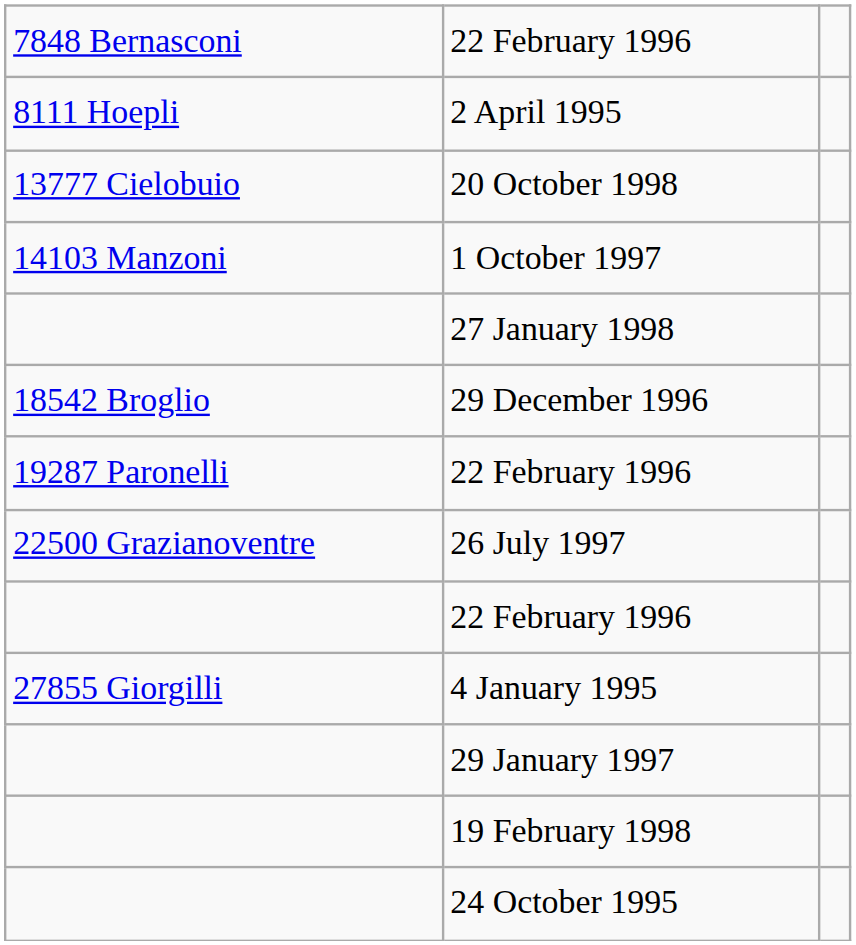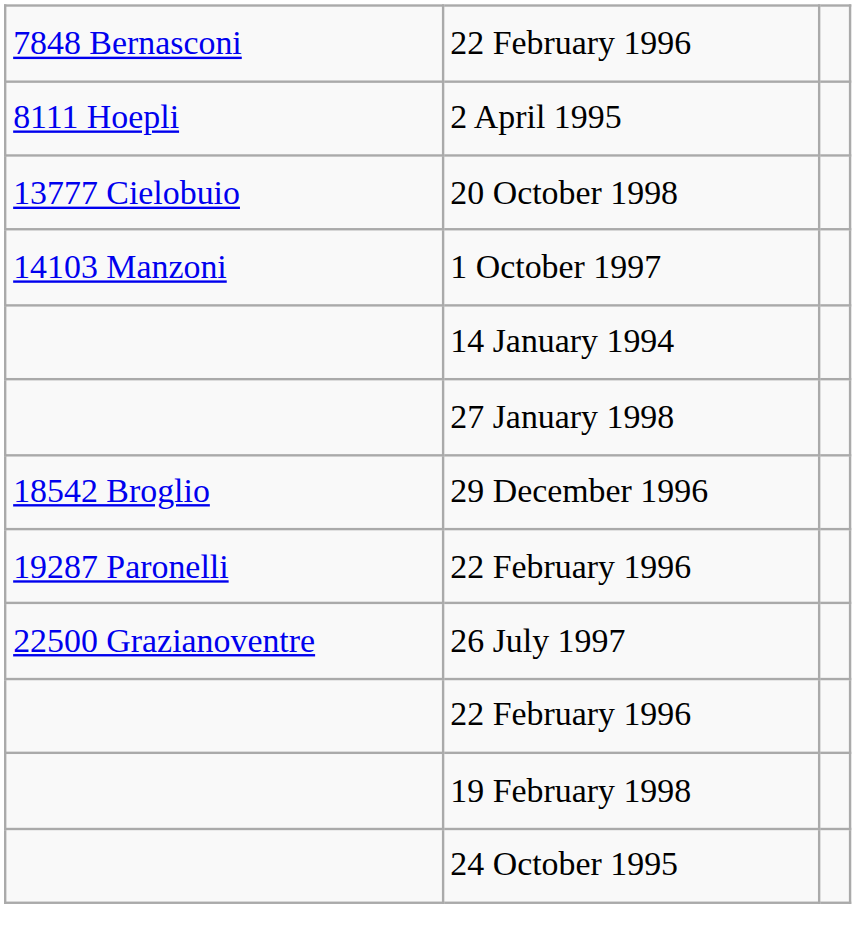+ row: (224, 342)
- row: (118, 687)
- row: (224, 760)
